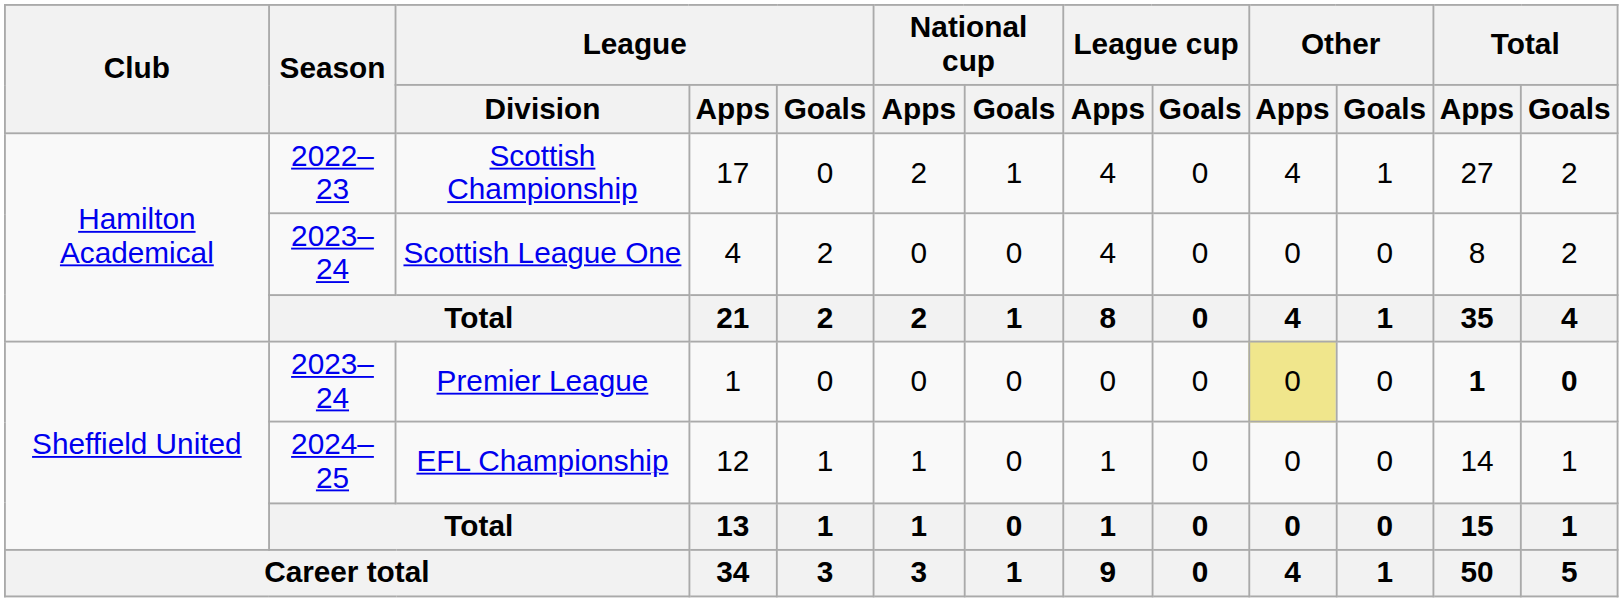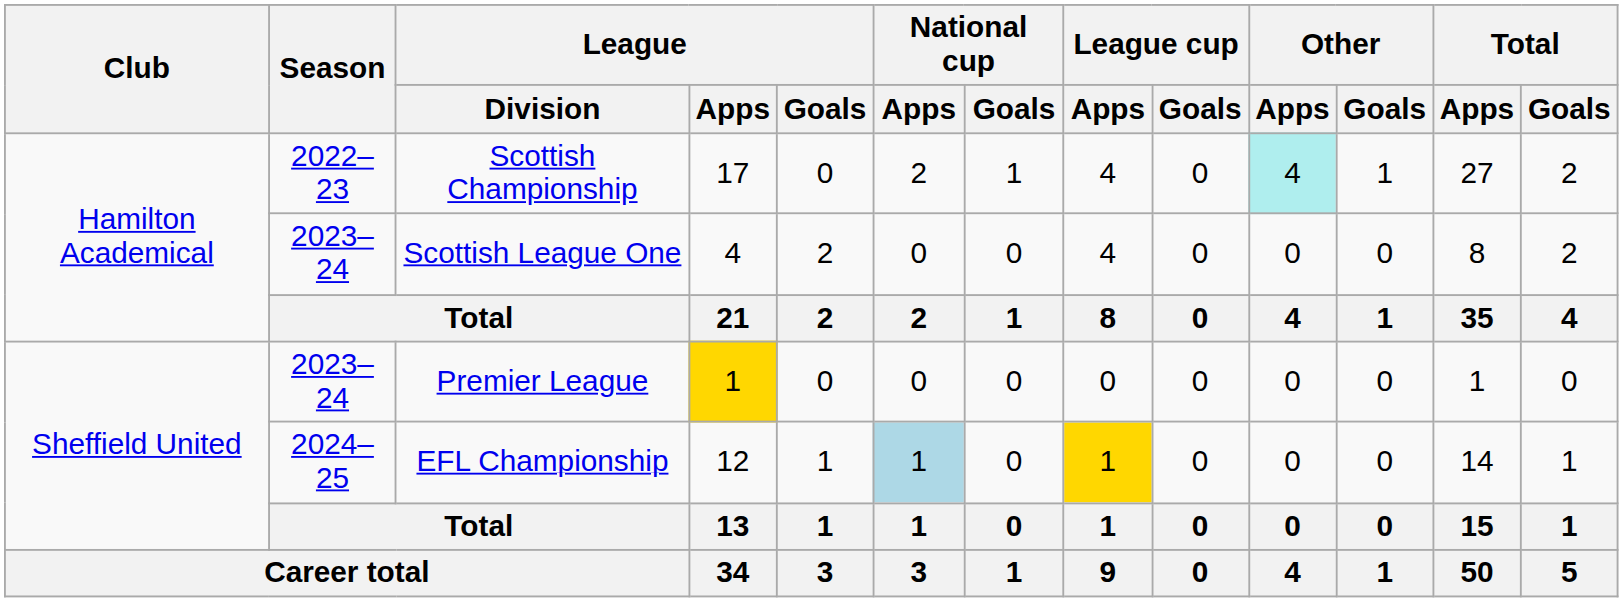(1292, 172) no background -> (1292, 172) paleturquoise background
(733, 381) no background -> (733, 381) gold background
(1292, 381) khaki background -> (1292, 381) no background
(1477, 381) bold -> (1477, 381) normal
(1569, 381) bold -> (1569, 381) normal
(919, 461) no background -> (919, 461) lightblue background
(1108, 461) no background -> (1108, 461) gold background
